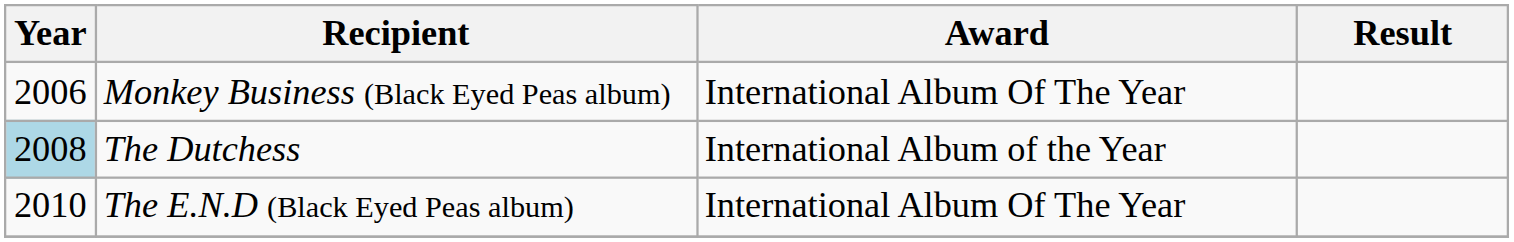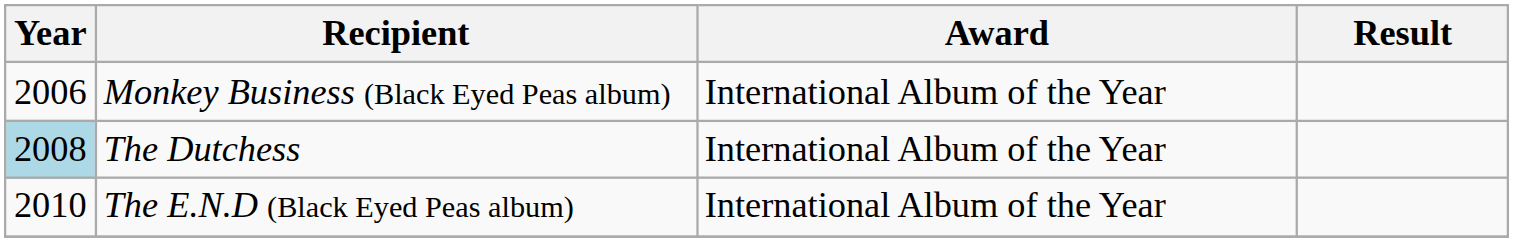(945, 90) International Album Of The Year -> (935, 90) International Album of the Year
(945, 206) International Album Of The Year -> (935, 206) International Album of the Year
